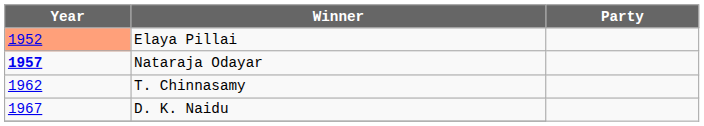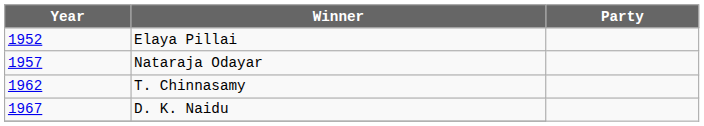(25, 40) lightsalmon background -> (25, 40) no background
(25, 63) bold -> (25, 63) normal
